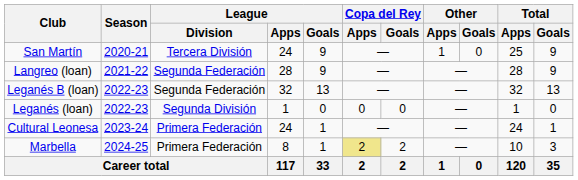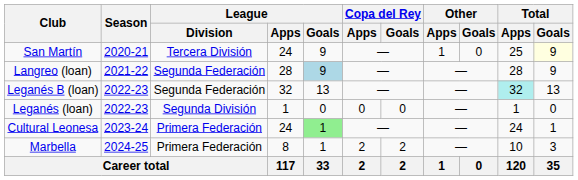(553, 52) no background -> (553, 52) lightyellow background
(323, 71) no background -> (323, 71) lightblue background
(516, 90) no background -> (516, 90) paleturquoise background
(323, 128) no background -> (323, 128) lightgreen background
(362, 147) khaki background -> (362, 147) no background
